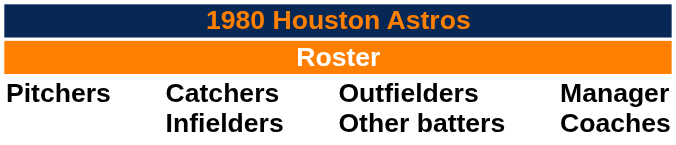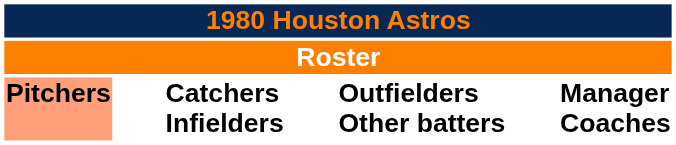(58, 93) no background -> (58, 93) lightsalmon background
